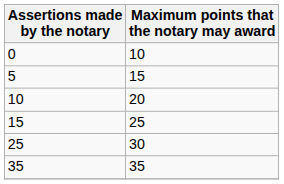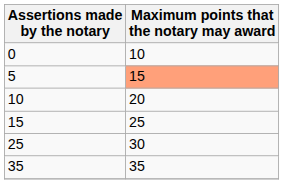(137, 76) no background -> (137, 76) lightsalmon background
